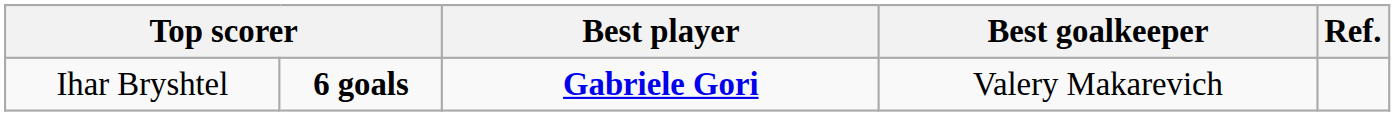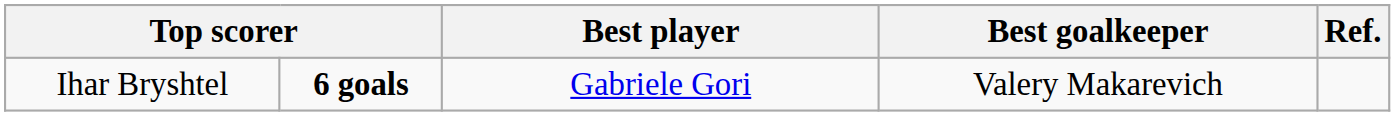(661, 83) bold -> (661, 83) normal
